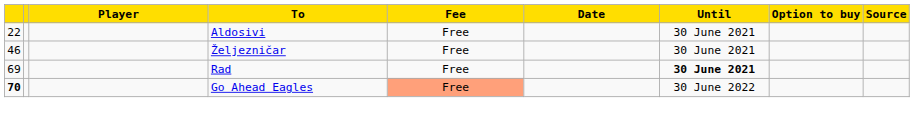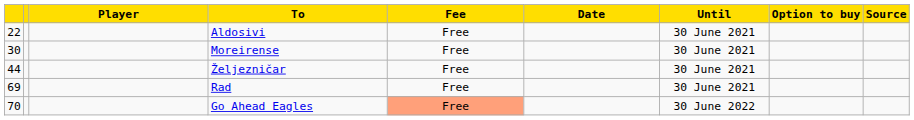+ row: (245, 51)
(14, 51) 46 -> (14, 69) 44
(714, 69) bold -> (714, 87) normal
(14, 87) bold -> (14, 106) normal
